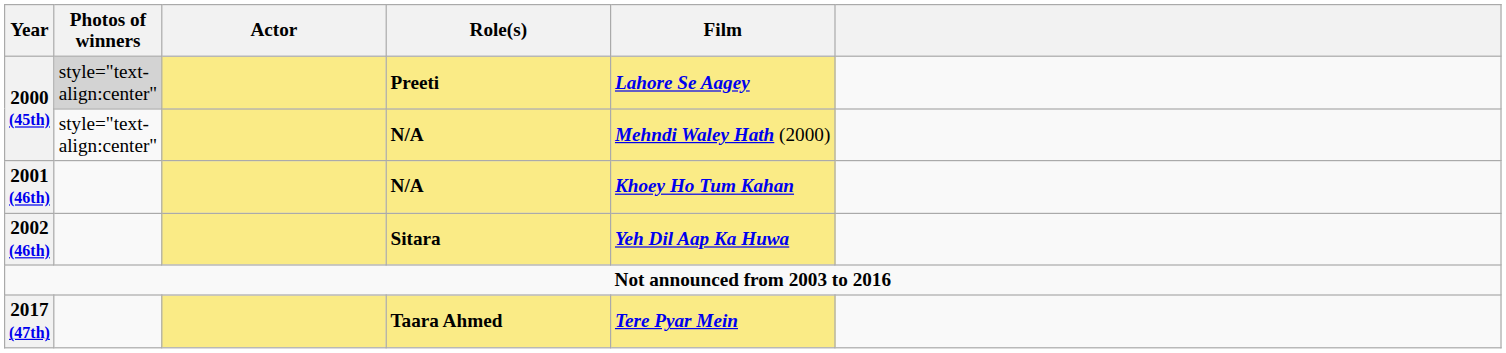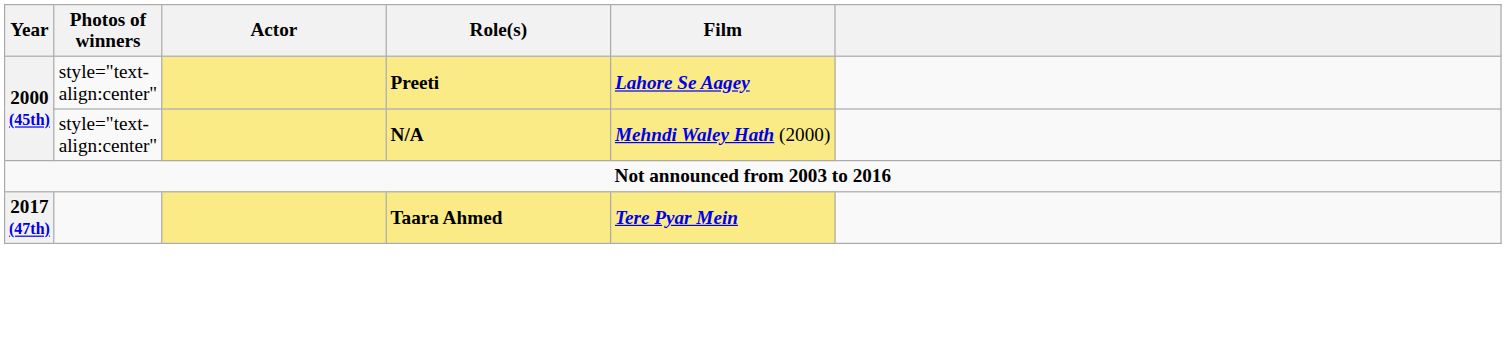(108, 82) lightgrey background -> (108, 82) no background
- row: (29, 186)
- row: (29, 238)
